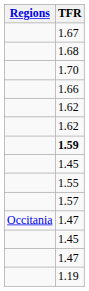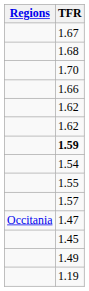(68, 164) 1.45 -> (68, 164) 1.54
(68, 257) 1.47 -> (68, 257) 1.49
